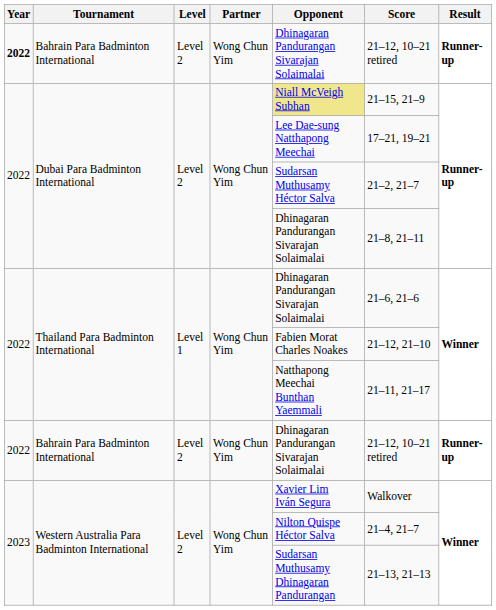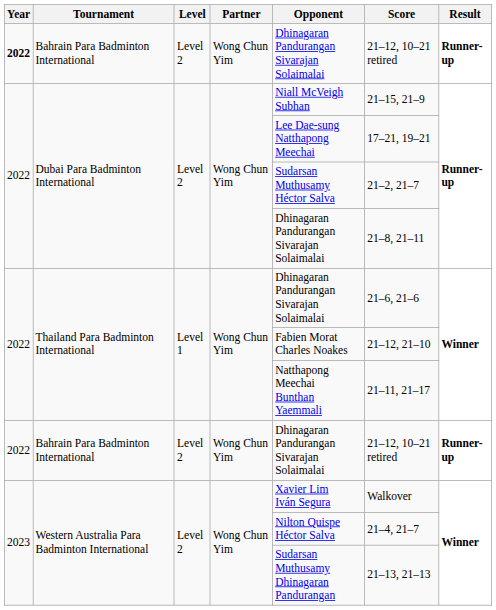(309, 99) khaki background -> (309, 99) no background
